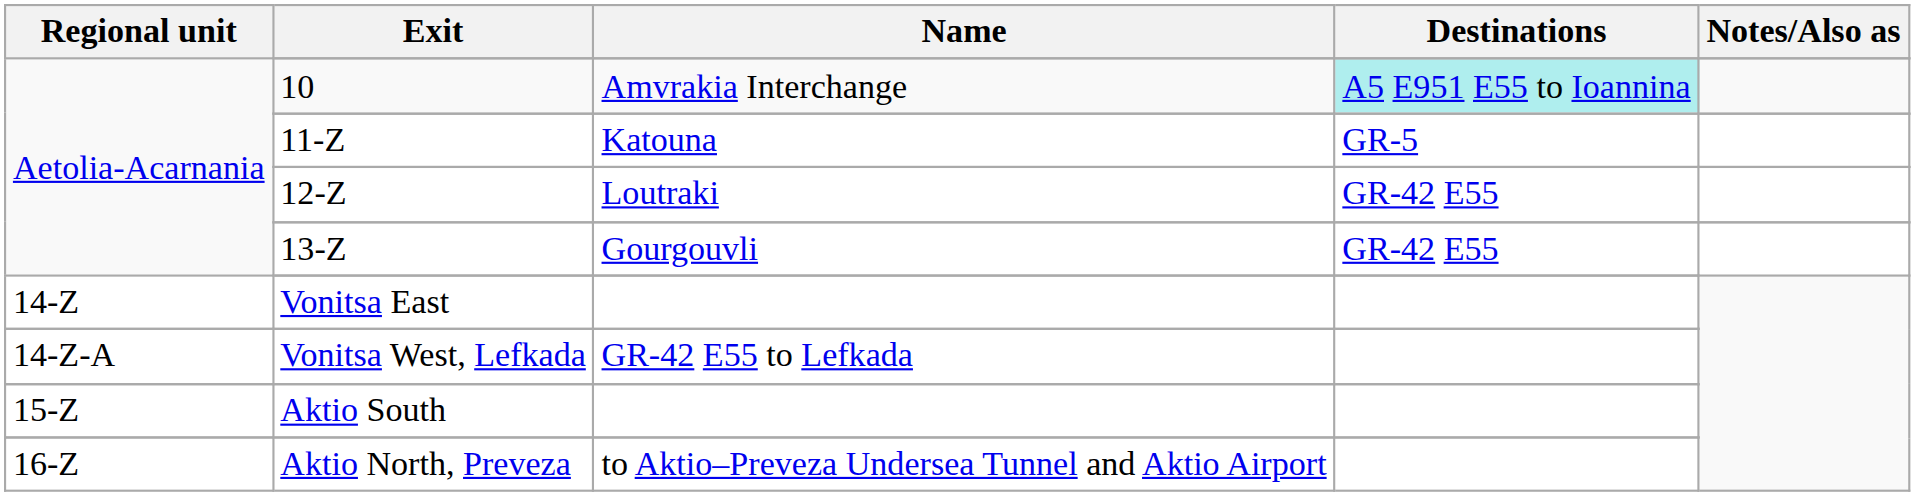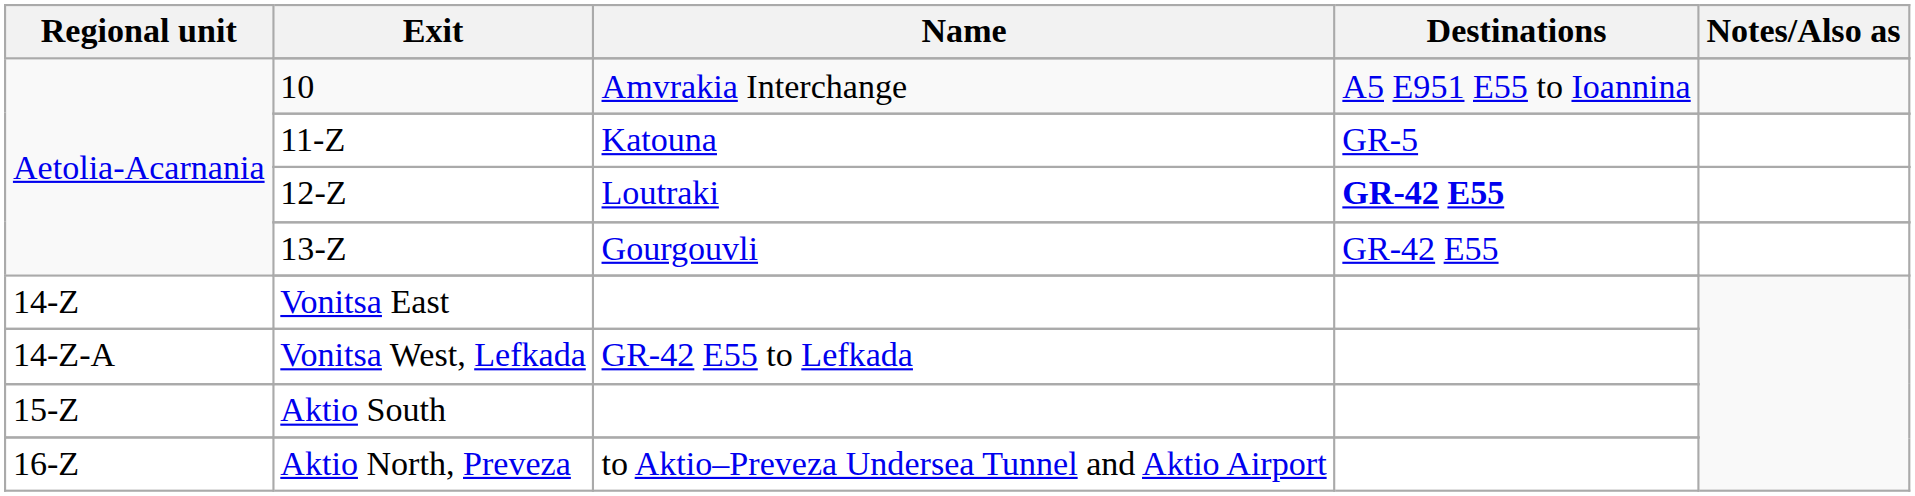(1517, 85) paleturquoise background -> (1517, 85) no background
(1420, 193) normal -> (1423, 193) bold
